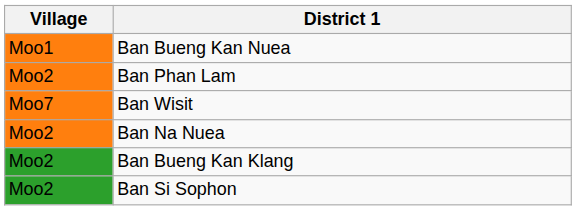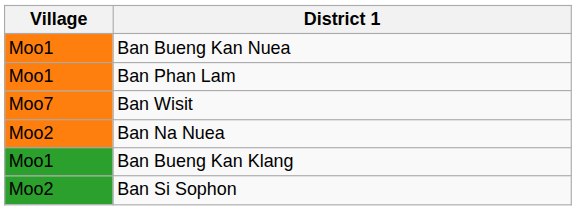(31, 76) Moo2 -> (31, 76) Moo1
(31, 161) Moo2 -> (31, 161) Moo1
